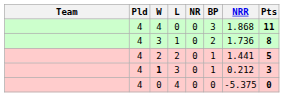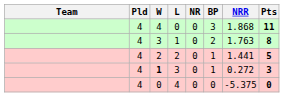(240, 41) 1.736 -> (240, 41) 1.763
(240, 70) 0.212 -> (240, 70) 0.272
